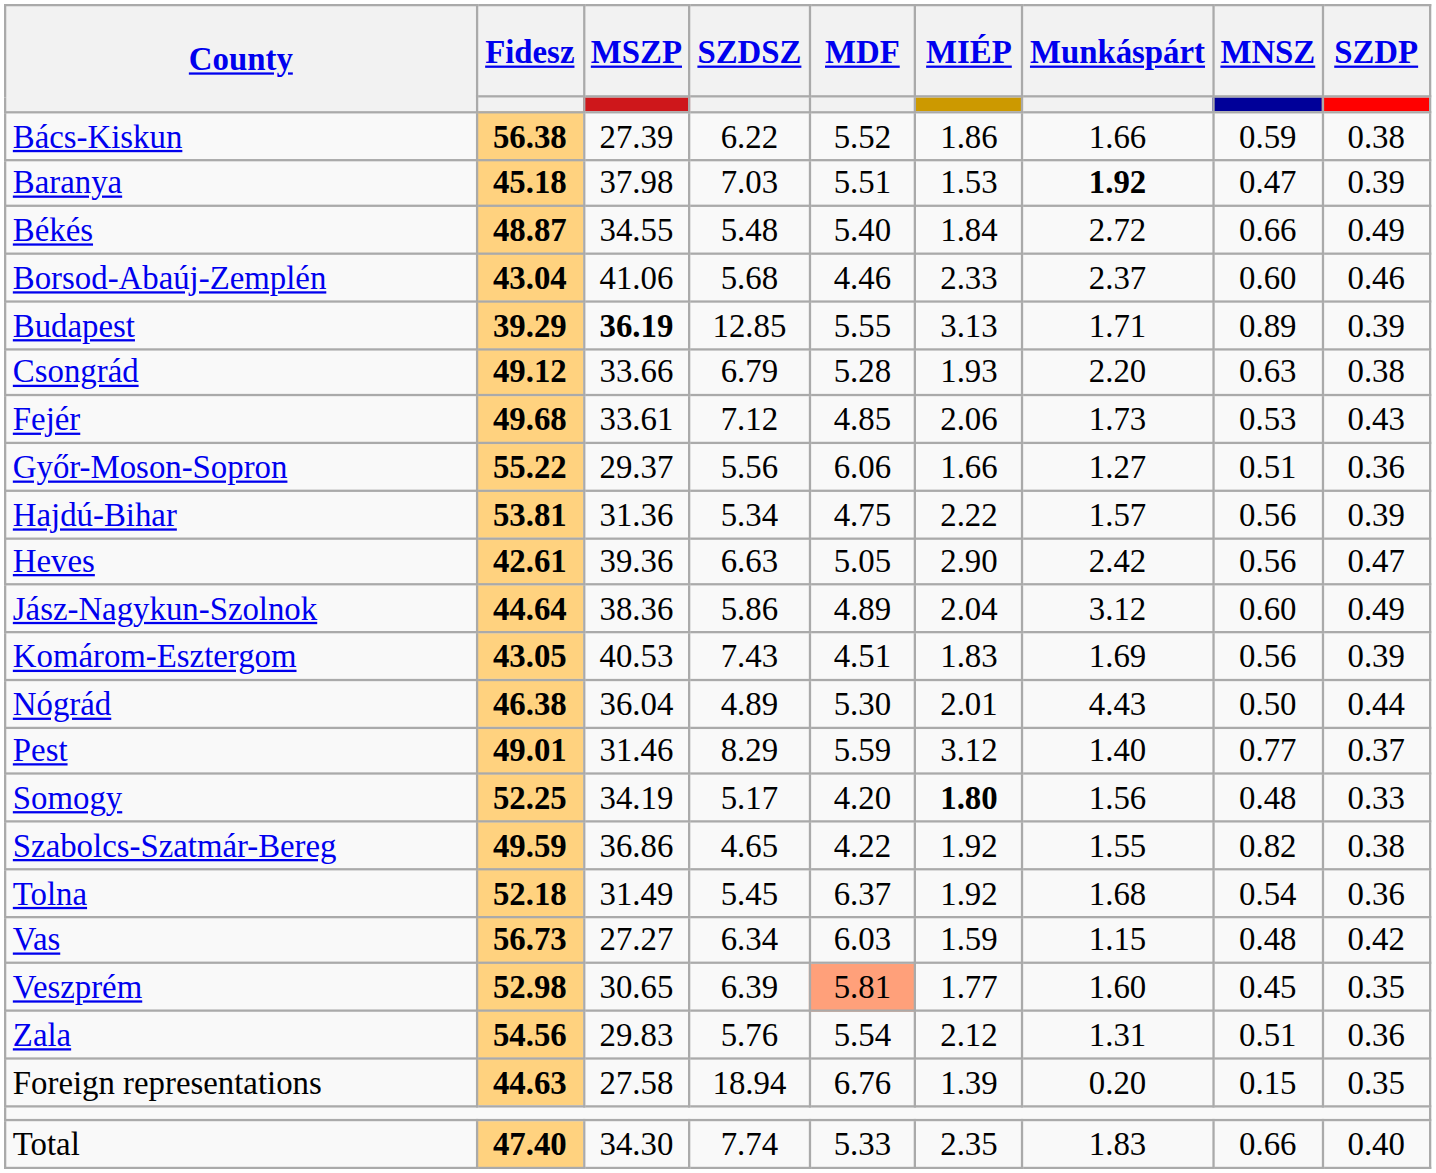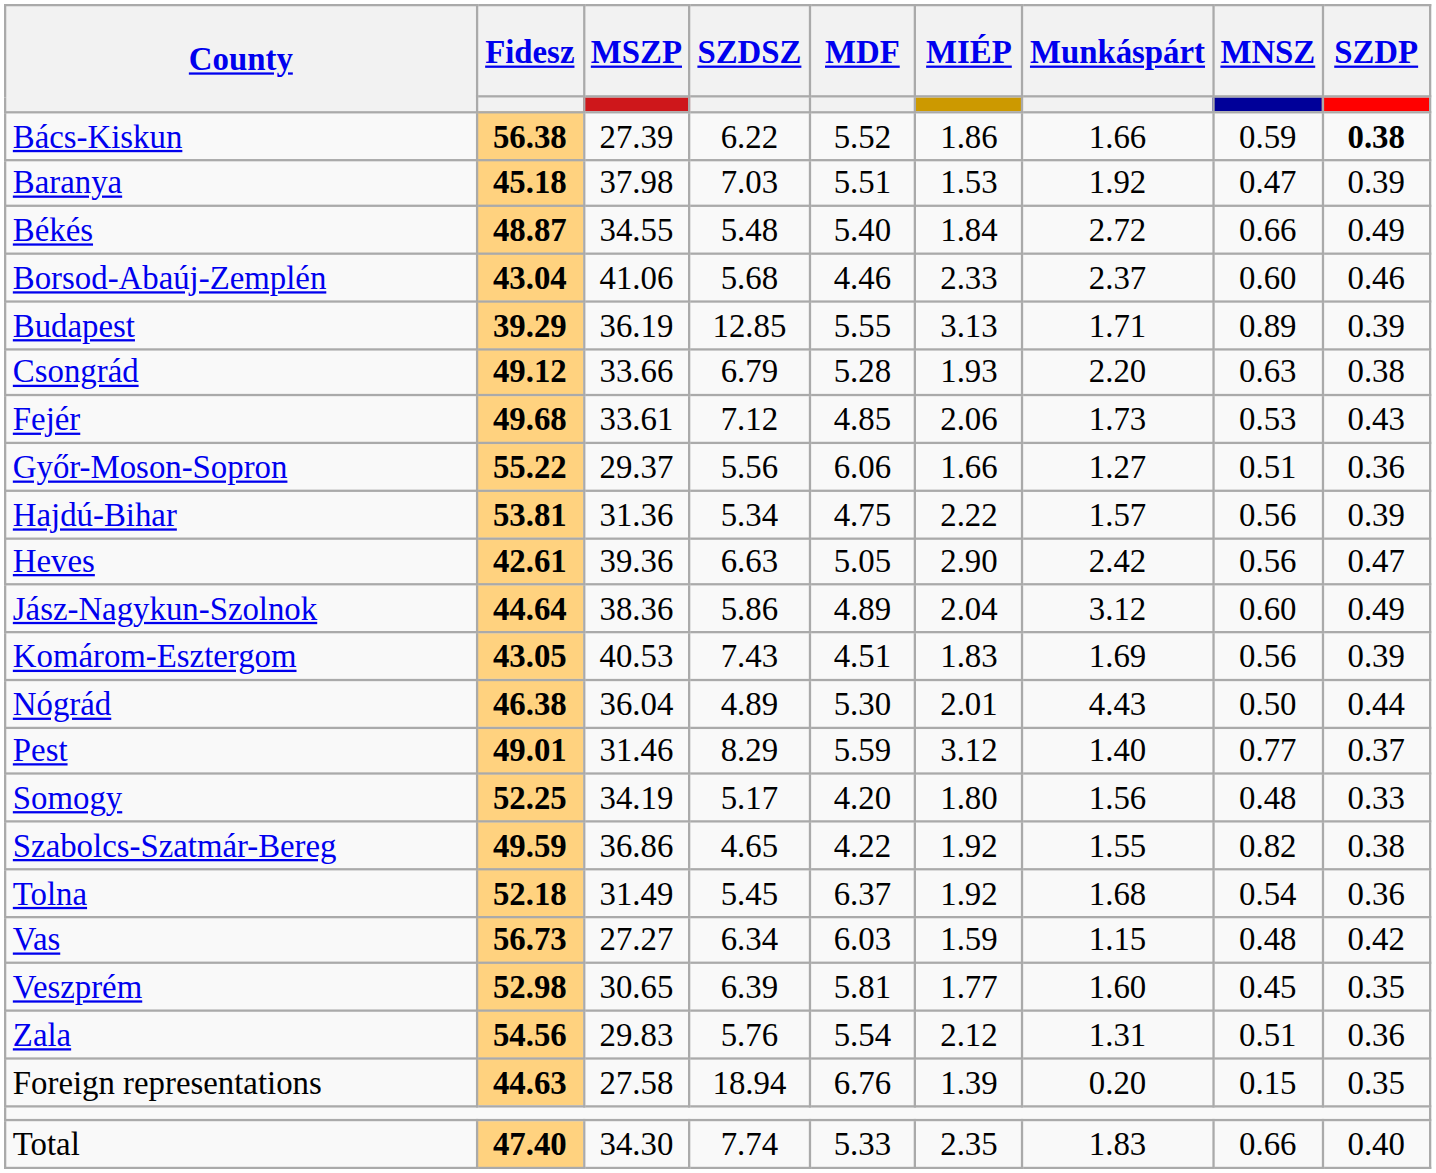(1376, 136) normal -> (1376, 136) bold
(1117, 183) bold -> (1117, 183) normal
(636, 325) bold -> (636, 325) normal
(969, 798) bold -> (969, 798) normal
(862, 987) lightsalmon background -> (862, 987) no background
